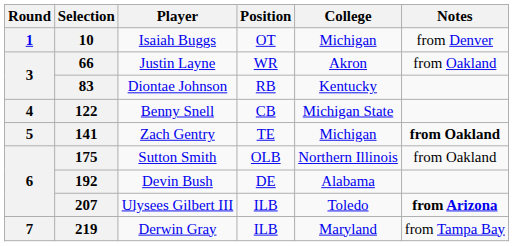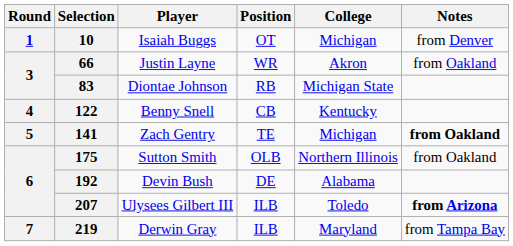(348, 87) Kentucky -> (348, 87) Michigan State
(348, 110) Michigan State -> (348, 110) Kentucky
